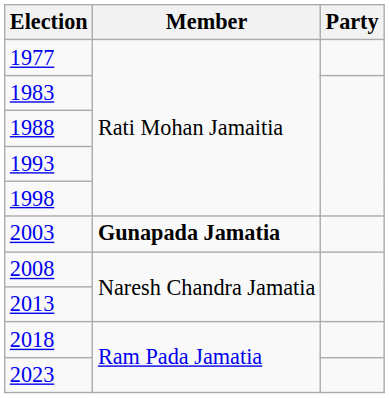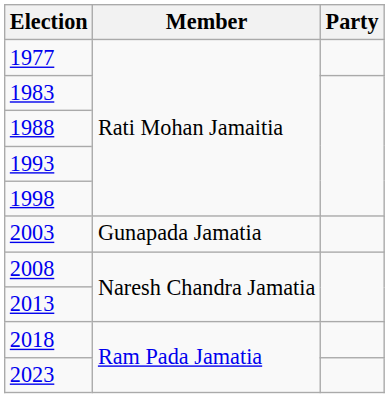(189, 233) bold -> (180, 233) normal
